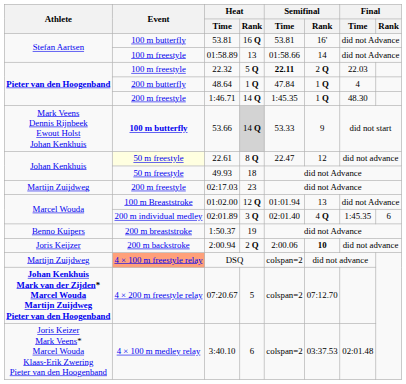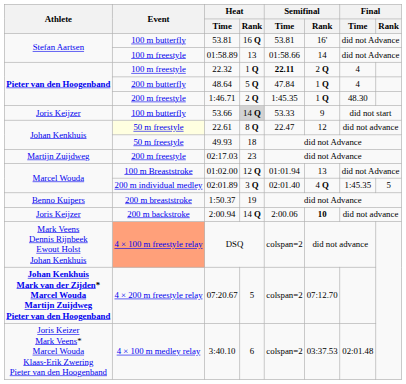(252, 70) 5 Q -> (252, 70) 1 Q
(358, 70) 22.03 -> (358, 70) 4
(252, 84) 1 Q -> (252, 84) 5 Q
(252, 99) 14 Q -> (252, 99) 2 Q
(58, 129) Mark Veens Dennis Rijnbeek Ewout Holst Johan Kenkhuis -> (58, 113) Joris Keijzer
(158, 129) bold -> (158, 113) normal
(389, 217) 6 -> (389, 185) 5
(252, 246) 2 Q -> (252, 214) 14 Q
(58, 260) Martijn Zuijdweg -> (58, 245) Mark Veens Dennis Rijnbeek Ewout Holst Johan Kenkhuis
